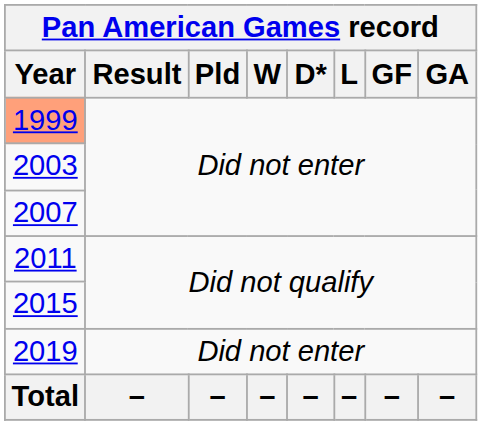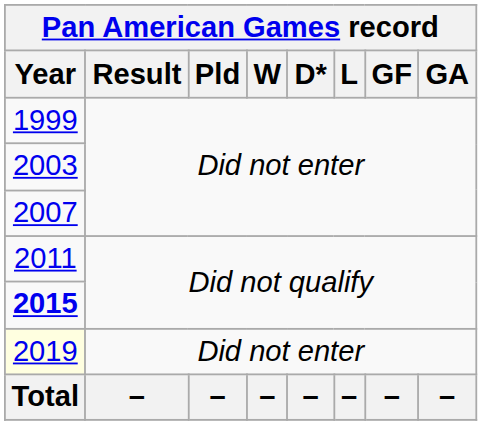(45, 119) lightsalmon background -> (45, 119) no background
(45, 304) normal -> (45, 304) bold
(45, 350) no background -> (45, 350) lightyellow background
